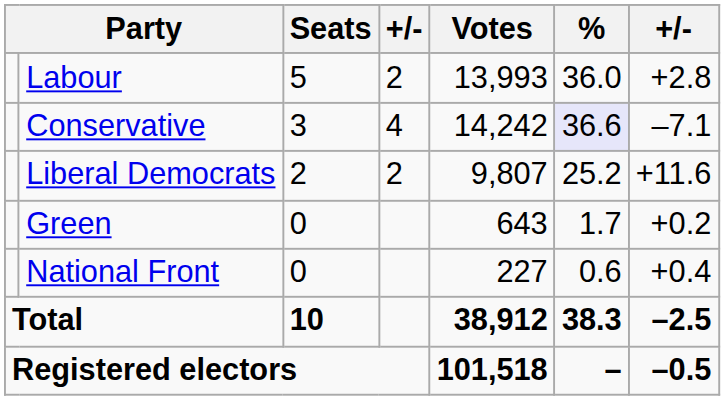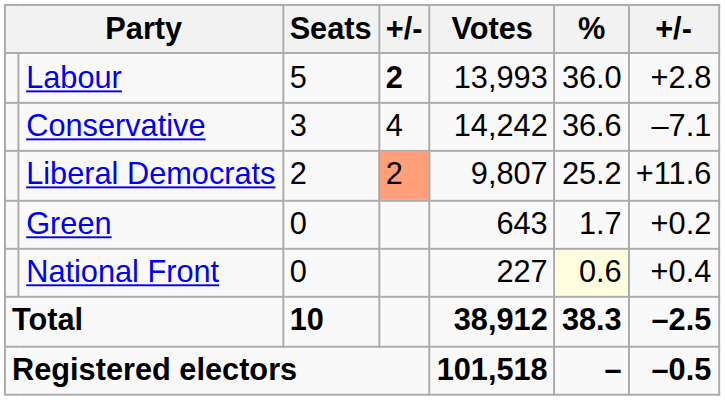(394, 77) normal -> (394, 77) bold
(592, 126) lavender background -> (592, 126) no background
(394, 175) no background -> (394, 175) lightsalmon background
(600, 272) no background -> (600, 272) lightyellow background
